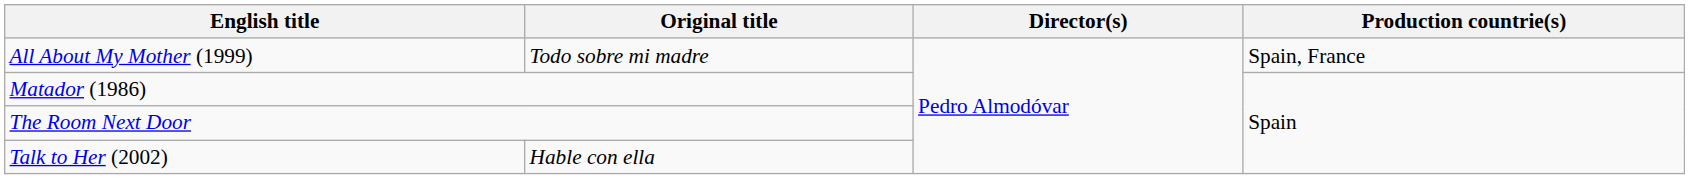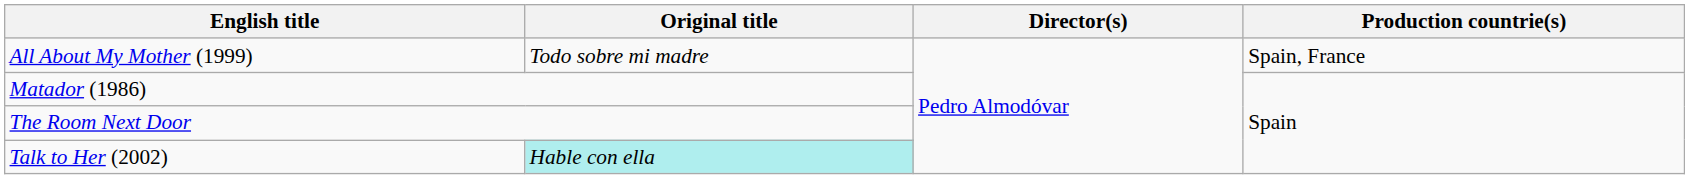(592, 156) no background -> (592, 156) paleturquoise background
